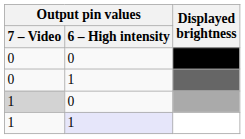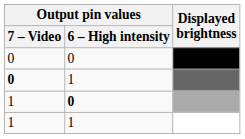(11, 79) normal -> (11, 79) bold
(11, 101) lightgrey background -> (11, 101) no background
(71, 101) normal -> (71, 101) bold
(71, 123) lavender background -> (71, 123) no background
